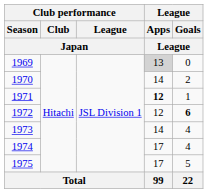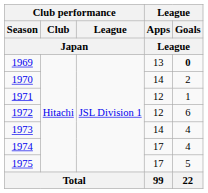(158, 63) lightgrey background -> (158, 63) no background
(188, 63) normal -> (188, 63) bold
(158, 96) bold -> (158, 96) normal
(188, 113) bold -> (188, 113) normal
